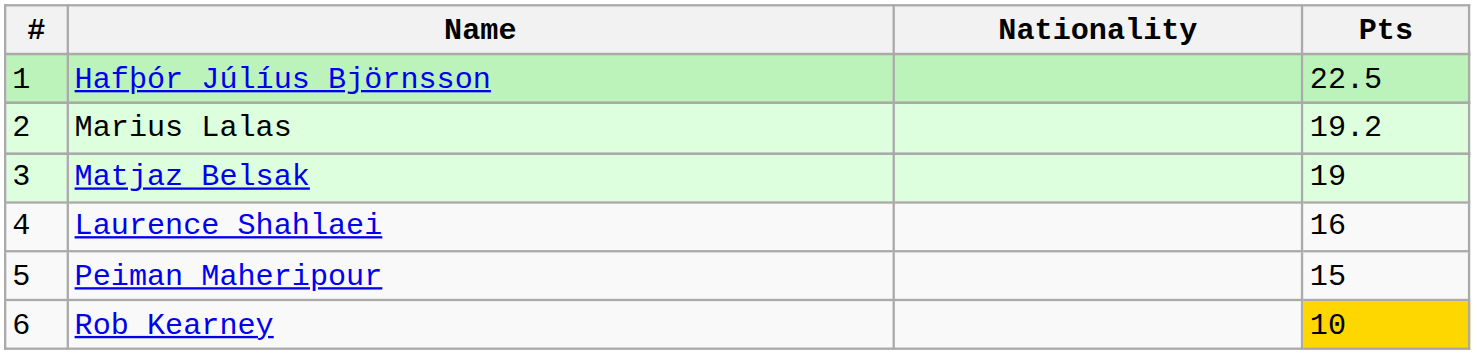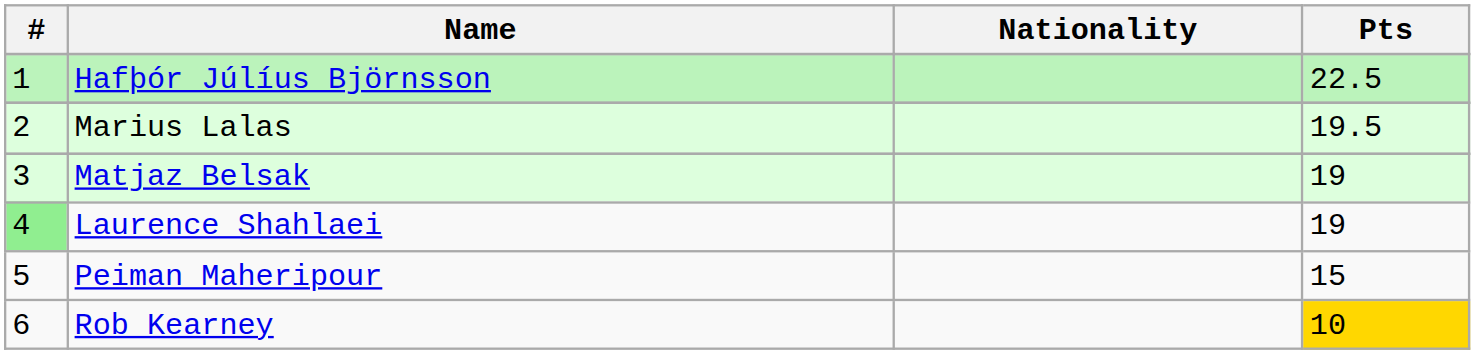(1346, 128) 19.2 -> (1346, 128) 19.5
(21, 227) no background -> (21, 227) lightgreen background
(1328, 227) 16 -> (1328, 227) 19
